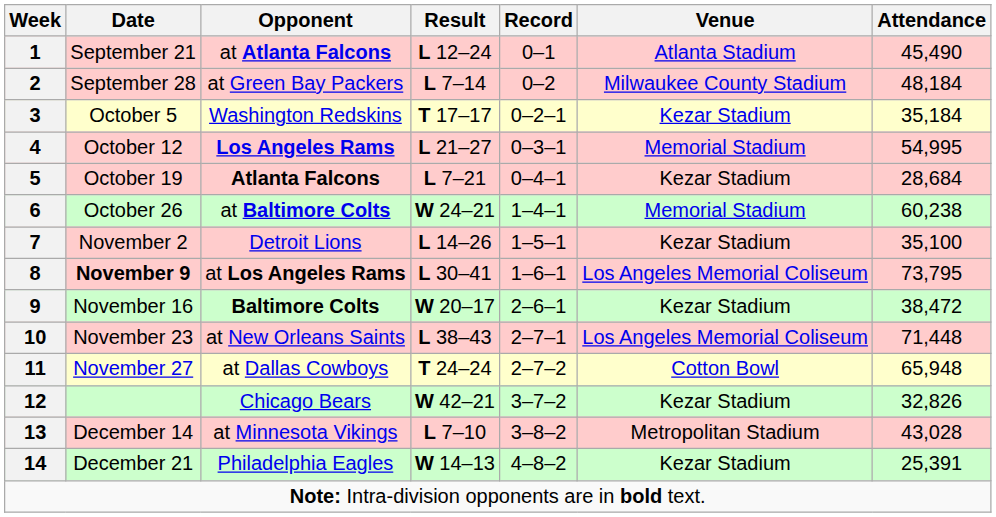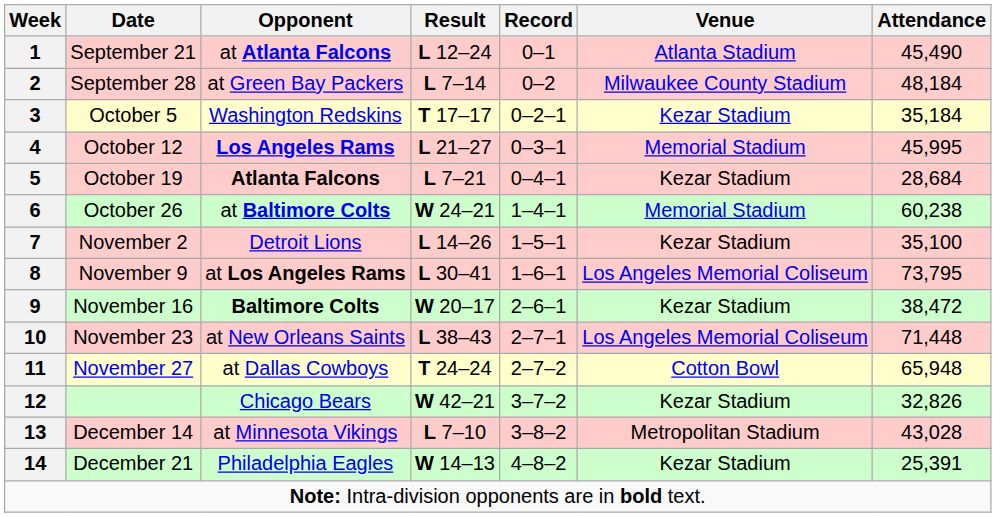(932, 147) 54,995 -> (932, 147) 45,995
(133, 274) bold -> (133, 274) normal
